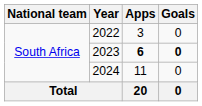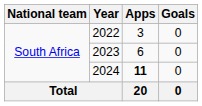(140, 52) bold -> (140, 52) normal
(178, 52) bold -> (178, 52) normal
(140, 71) normal -> (140, 71) bold
